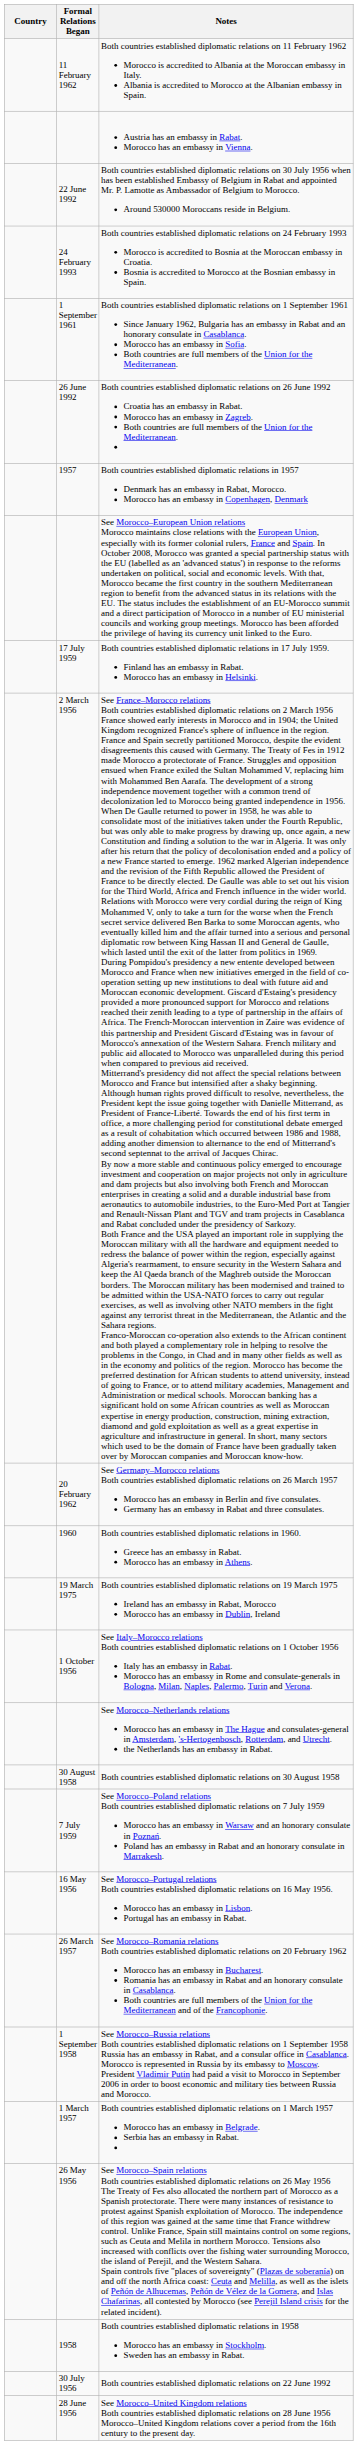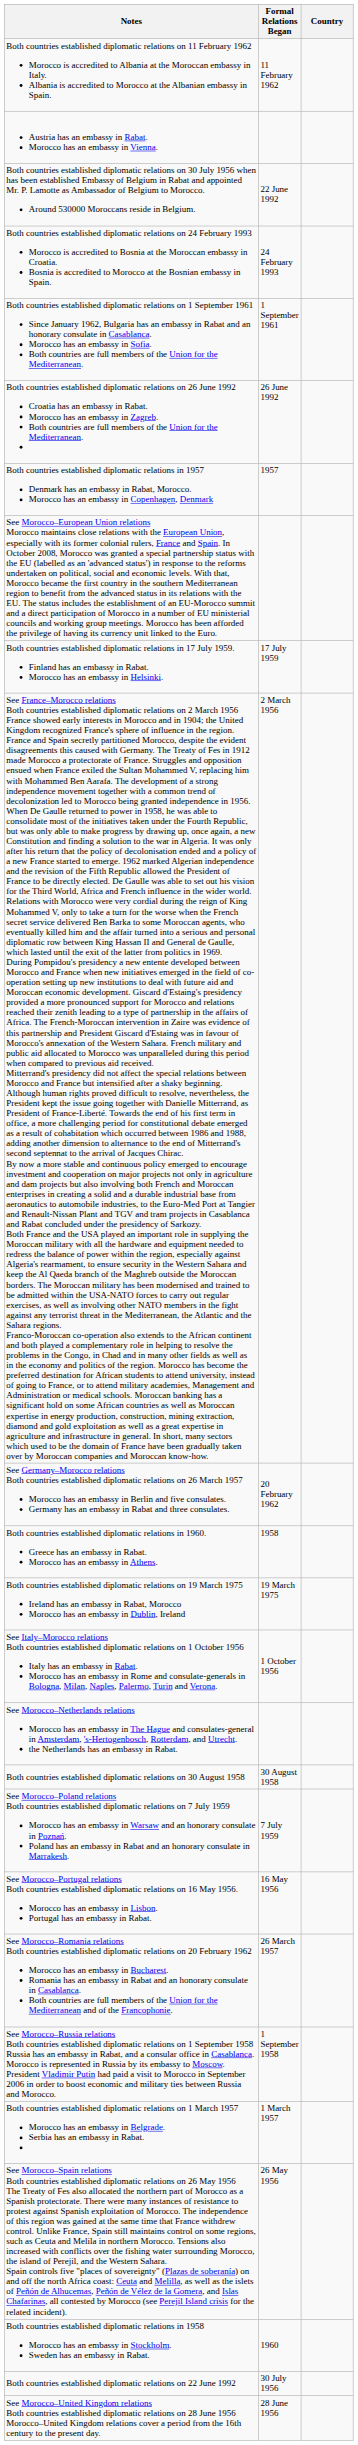columns swapped: (30, 21) <-> (226, 21)
(68, 1532) 1960 -> (269, 1532) 1958
(68, 2345) 1958 -> (269, 2345) 1960
